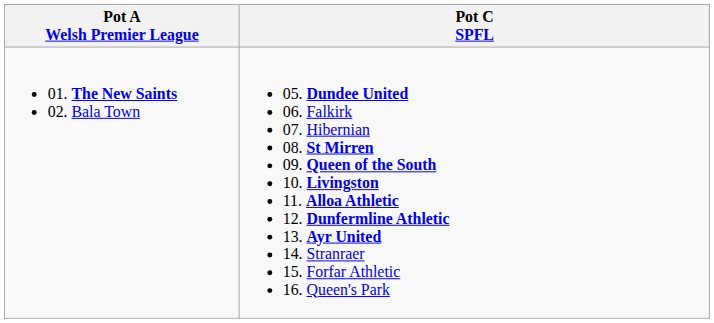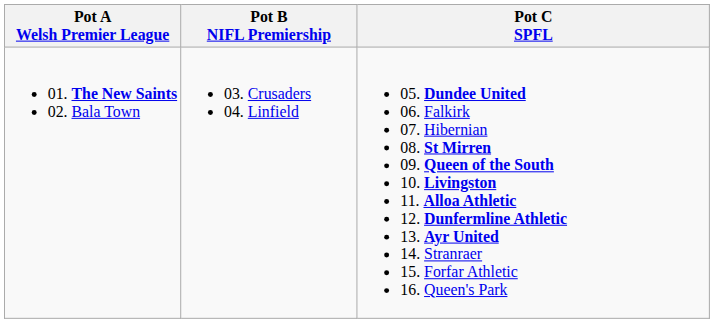+ column: (269, 25)
